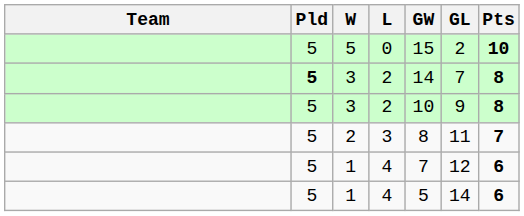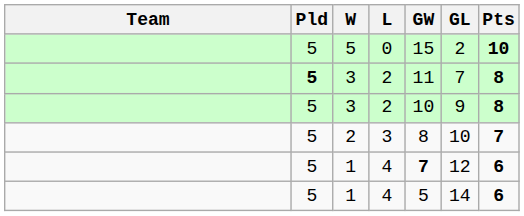(423, 78) 14 -> (423, 78) 11
(460, 137) 11 -> (460, 137) 10
(423, 167) normal -> (423, 167) bold
